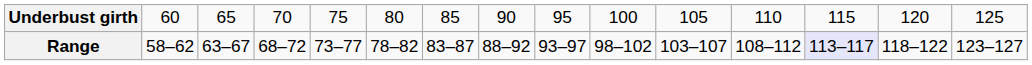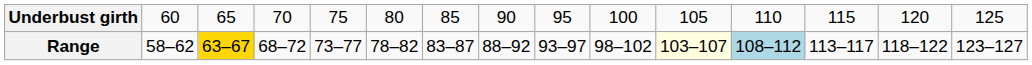(226, 45) no background -> (226, 45) gold background
(694, 45) no background -> (694, 45) lightyellow background
(768, 45) no background -> (768, 45) lightblue background
(841, 45) lavender background -> (841, 45) no background
